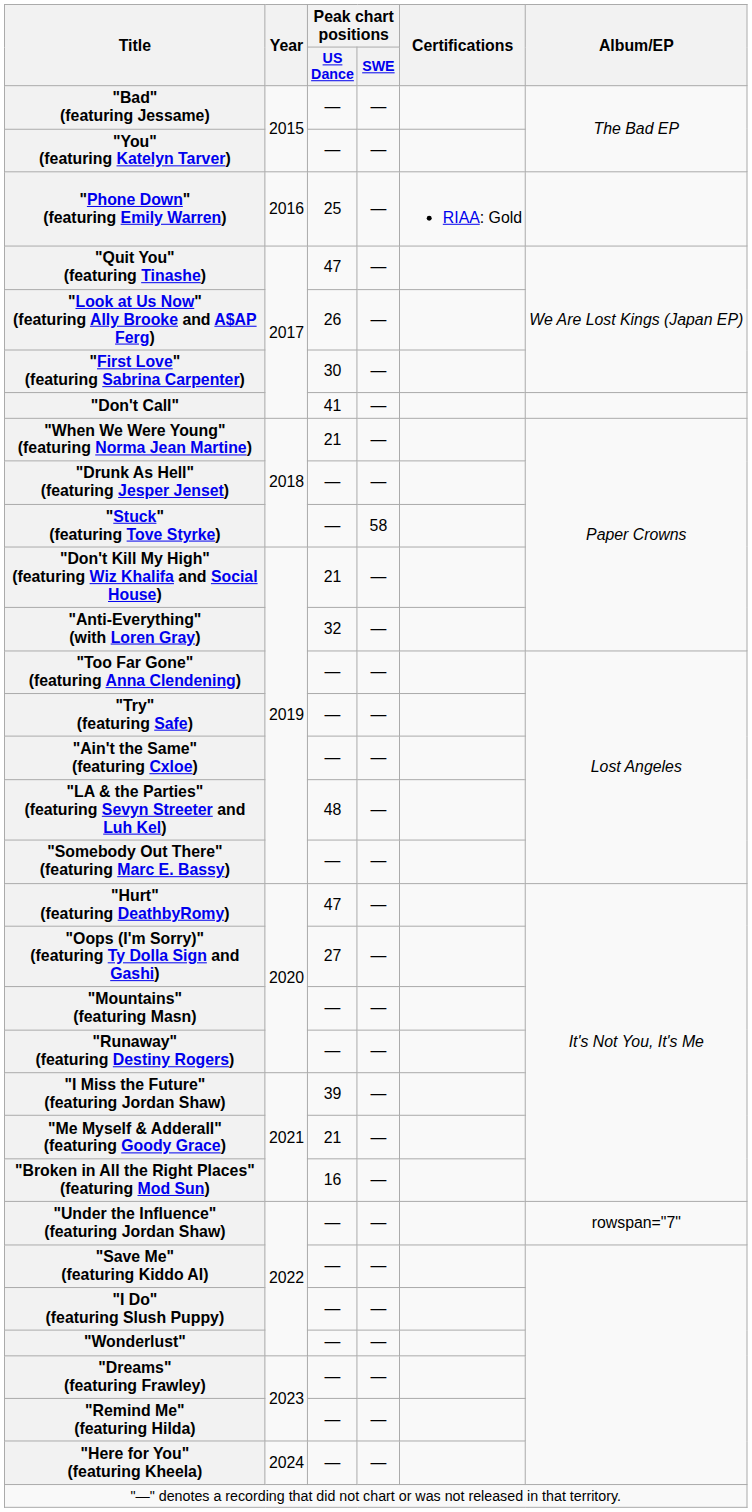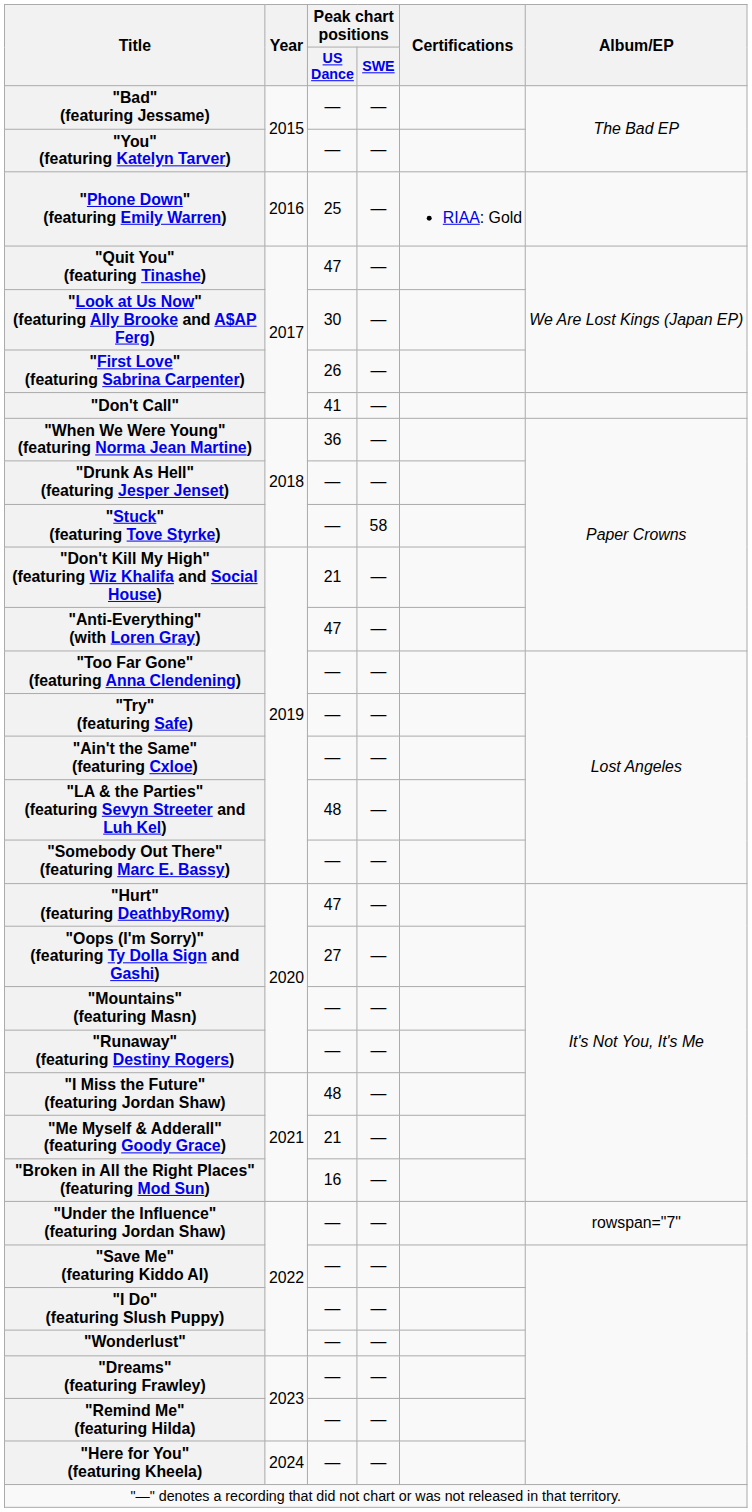(333, 319) 26 -> (333, 319) 30
(333, 371) 30 -> (333, 371) 26
(333, 439) 21 -> (333, 439) 36
(333, 629) 32 -> (333, 629) 47
(333, 1094) 39 -> (333, 1094) 48
